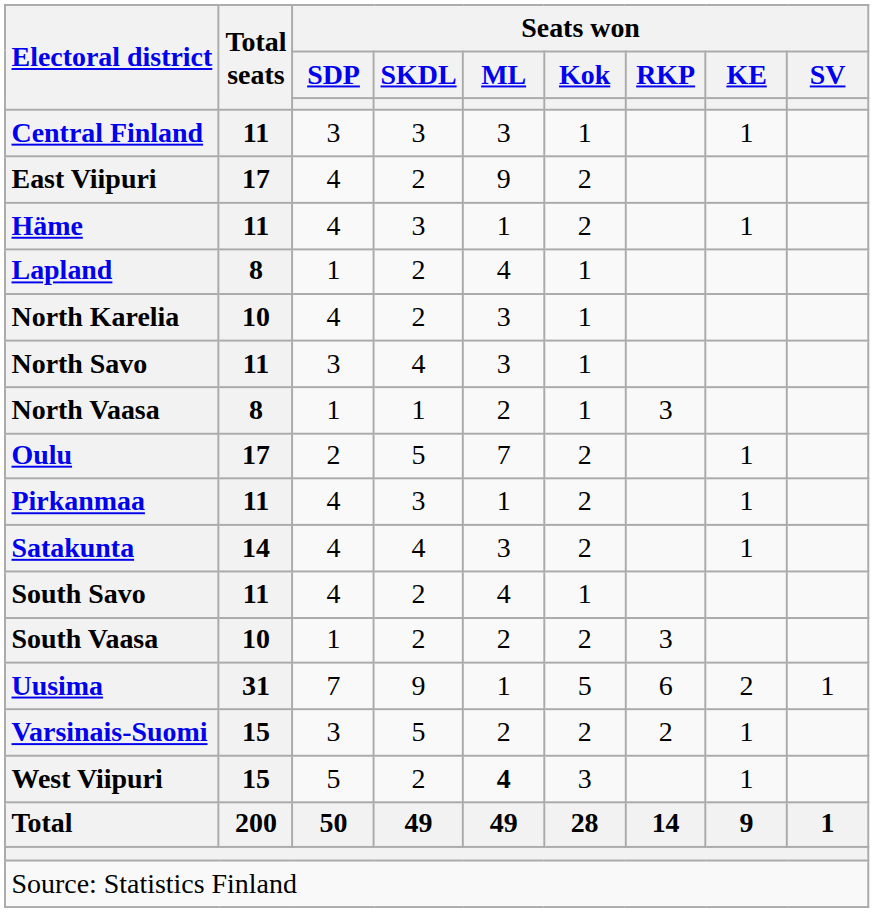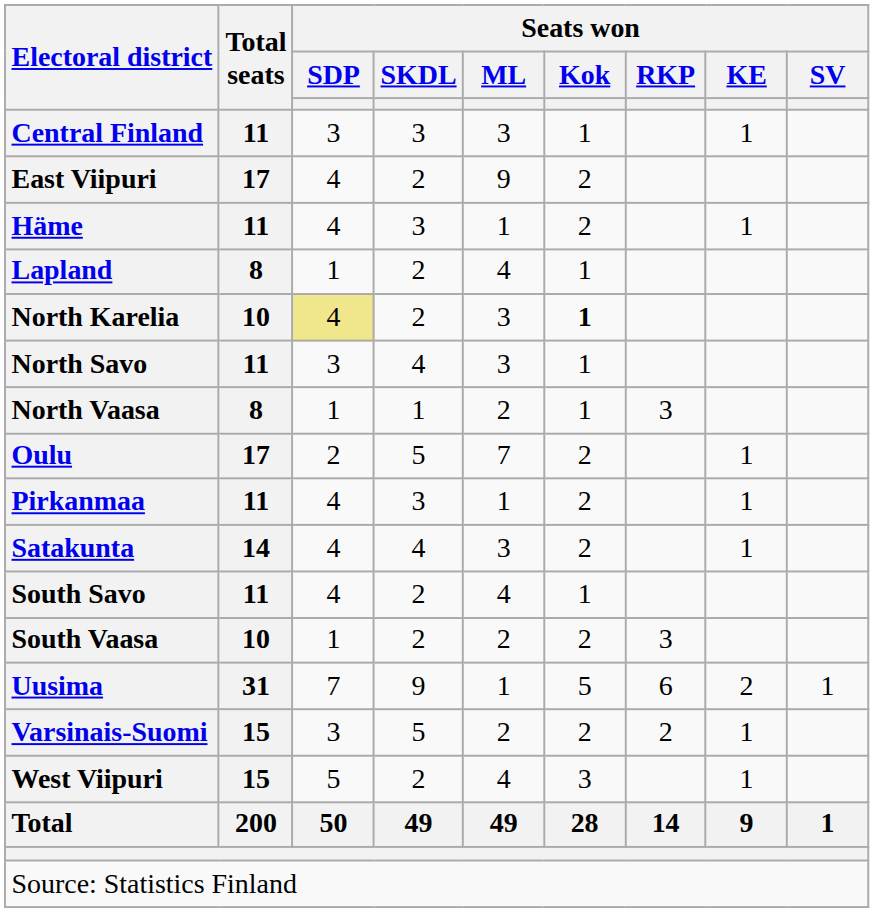(333, 317) no background -> (333, 317) khaki background
(585, 317) normal -> (585, 317) bold
(504, 778) bold -> (504, 778) normal
